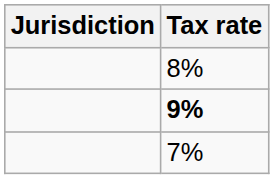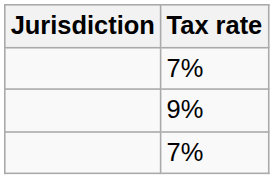(185, 68) 8% -> (185, 68) 7%
(185, 110) bold -> (185, 110) normal
